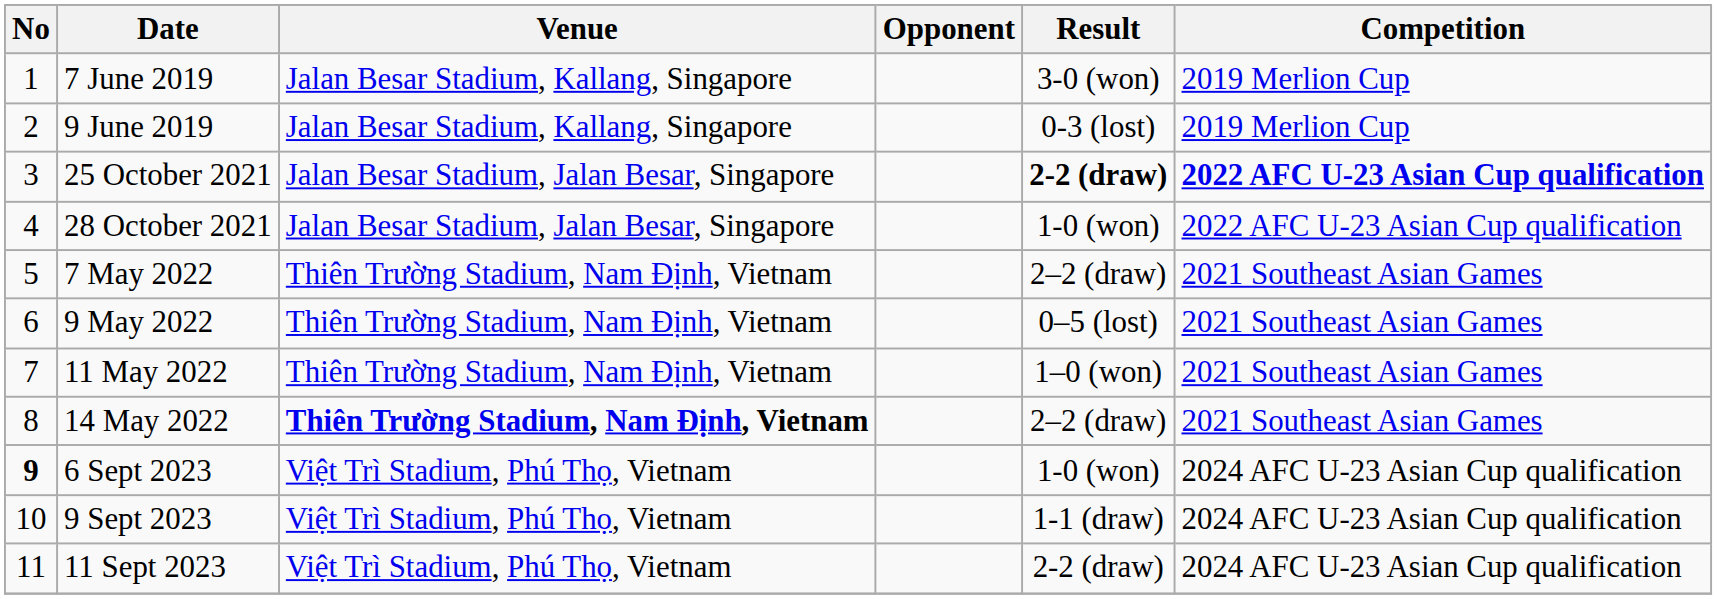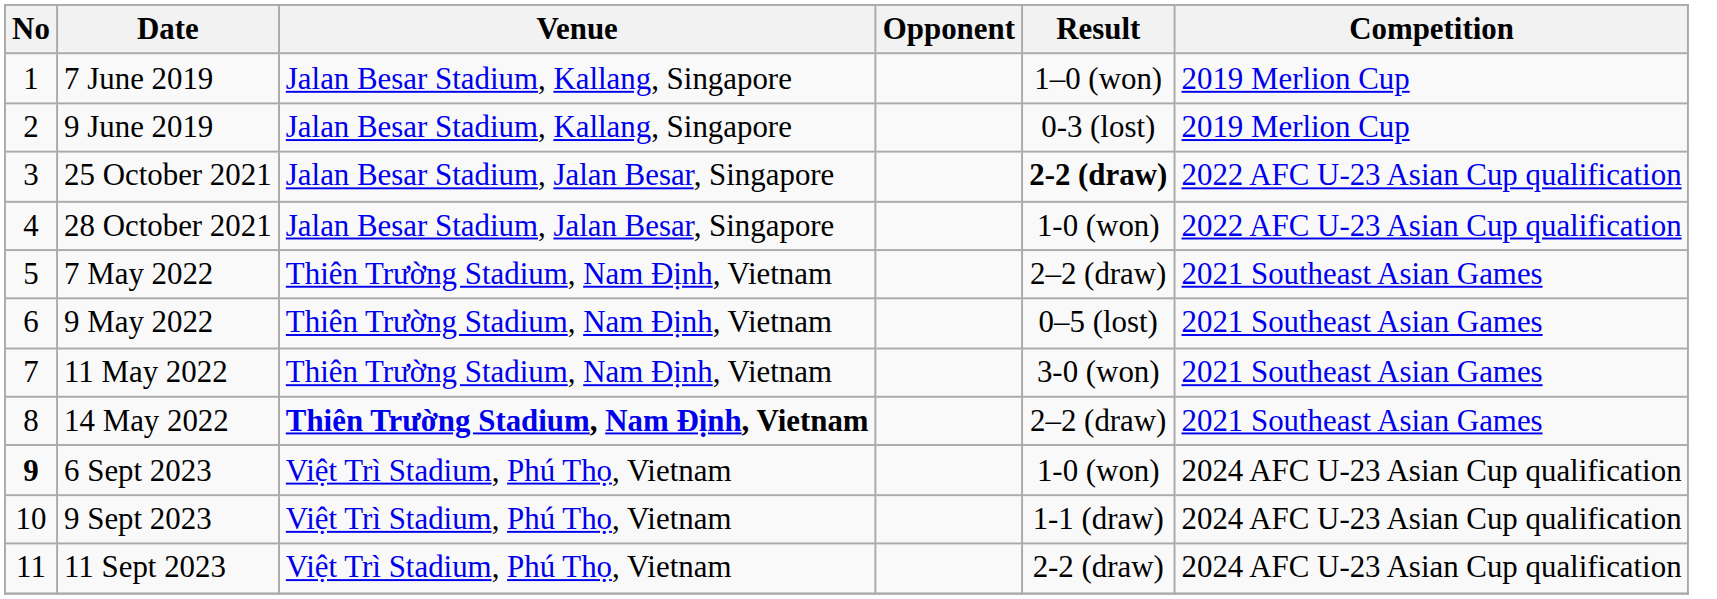(1098, 77) 3-0 (won) -> (1098, 77) 1–0 (won)
(1443, 175) bold -> (1432, 175) normal
(1098, 371) 1–0 (won) -> (1098, 371) 3-0 (won)
